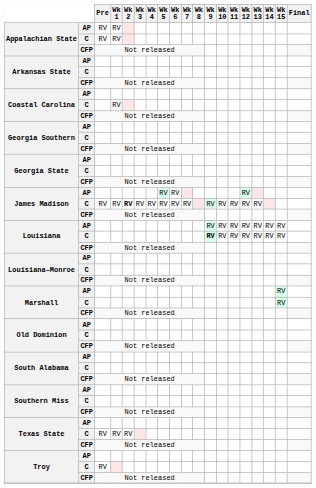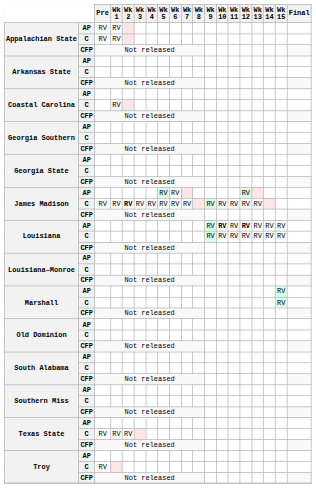(222, 226) normal -> (222, 226) bold
(246, 226) normal -> (246, 226) bold
(211, 237) bold -> (211, 237) normal
